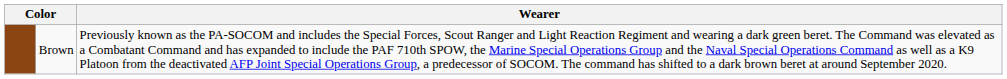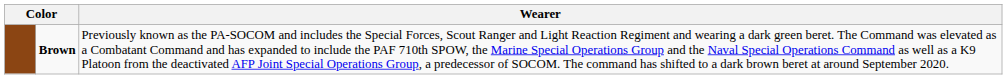(56, 49) normal -> (57, 49) bold
